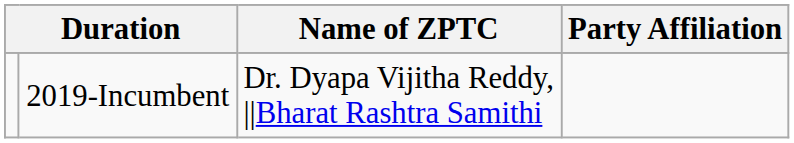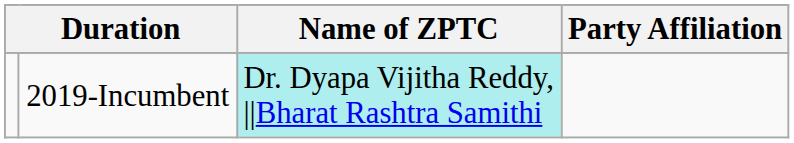(399, 94) no background -> (399, 94) paleturquoise background
